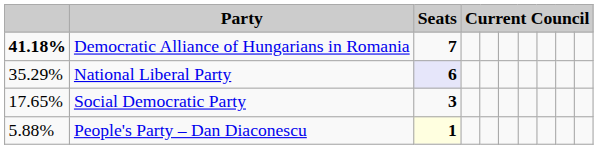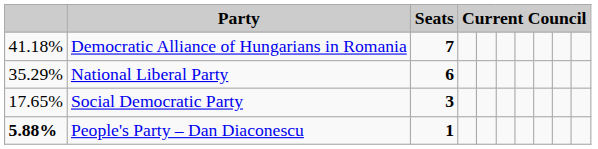(37, 46) bold -> (36, 46) normal
(453, 74) lavender background -> (450, 74) no background
(31, 130) normal -> (33, 130) bold
(453, 130) lightyellow background -> (450, 130) no background
